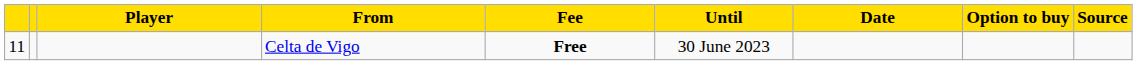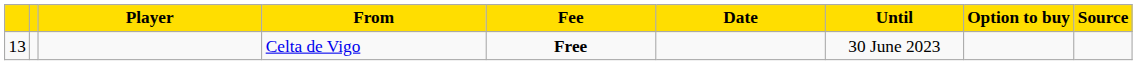columns swapped: (878, 18) <-> (724, 18)
(17, 45) 11 -> (17, 45) 13
